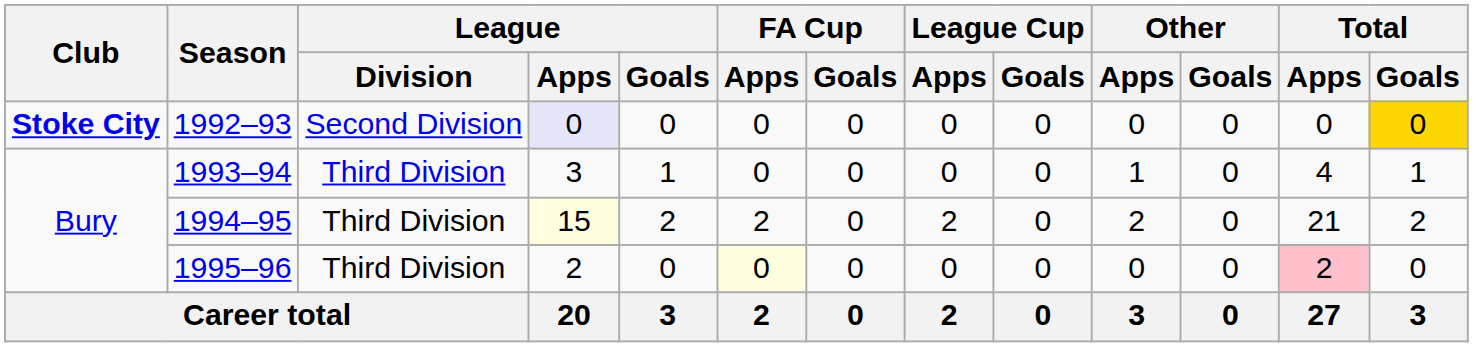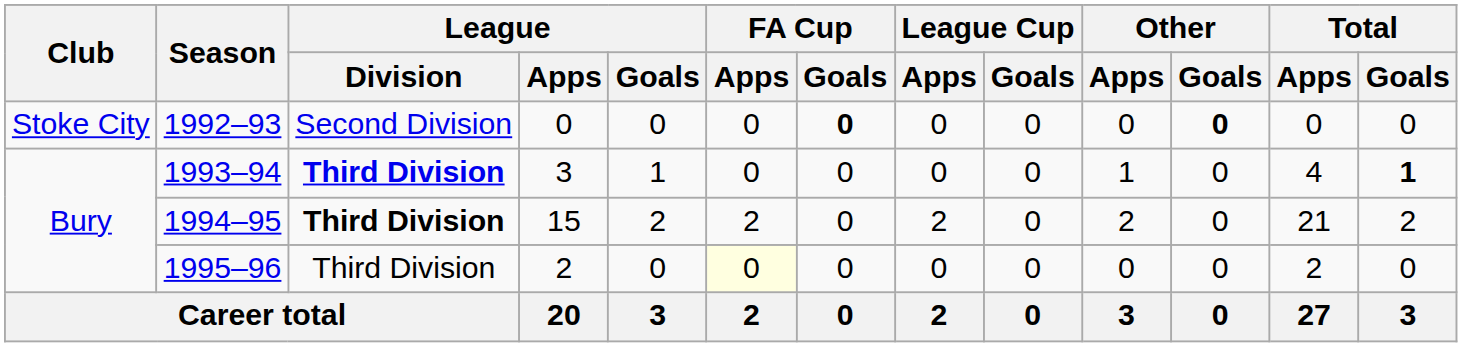(86, 124) bold -> (81, 124) normal
(574, 124) lavender background -> (564, 124) no background
(855, 124) normal -> (845, 124) bold
(1230, 124) normal -> (1220, 124) bold
(1418, 124) gold background -> (1408, 124) no background
(414, 172) normal -> (404, 172) bold
(1418, 172) normal -> (1408, 172) bold
(414, 220) normal -> (404, 220) bold
(574, 220) lightyellow background -> (564, 220) no background
(1324, 268) pink background -> (1314, 268) no background
